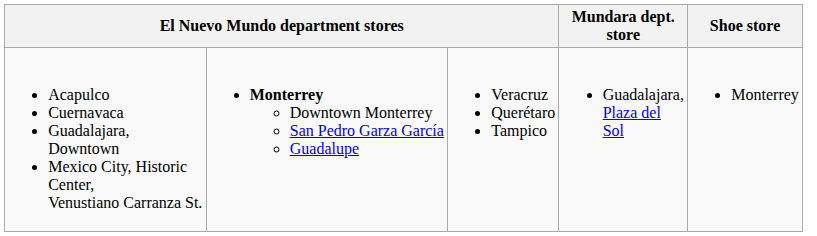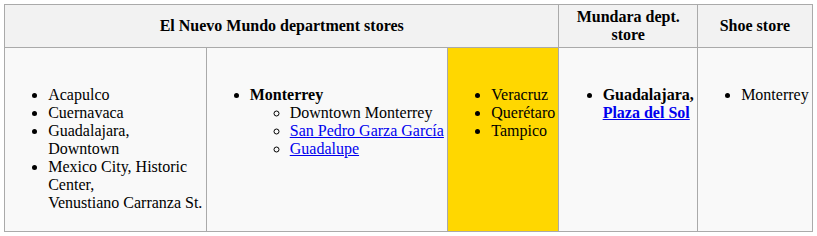(503, 113) no background -> (503, 113) gold background
(623, 113) normal -> (628, 104) bold
